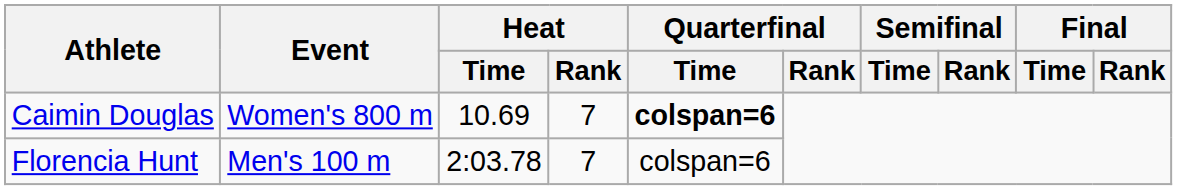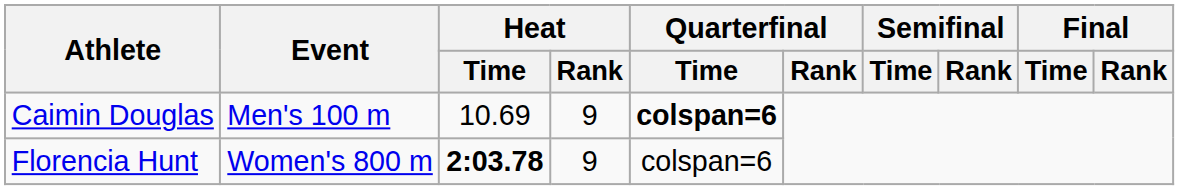(330, 116) Women's 800 m -> (309, 116) Men's 100 m
(588, 116) 7 -> (590, 116) 9
(309, 161) Men's 100 m -> (330, 161) Women's 800 m
(494, 161) normal -> (495, 161) bold
(588, 161) 7 -> (590, 161) 9
